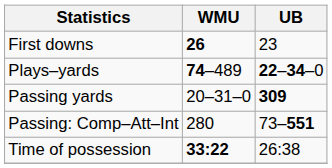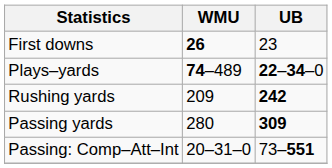+ row: (62, 97)
(219, 97) 20–31–0 -> (200, 123) 280
(200, 123) 280 -> (219, 150) 20–31–0
- row: (80, 150)
